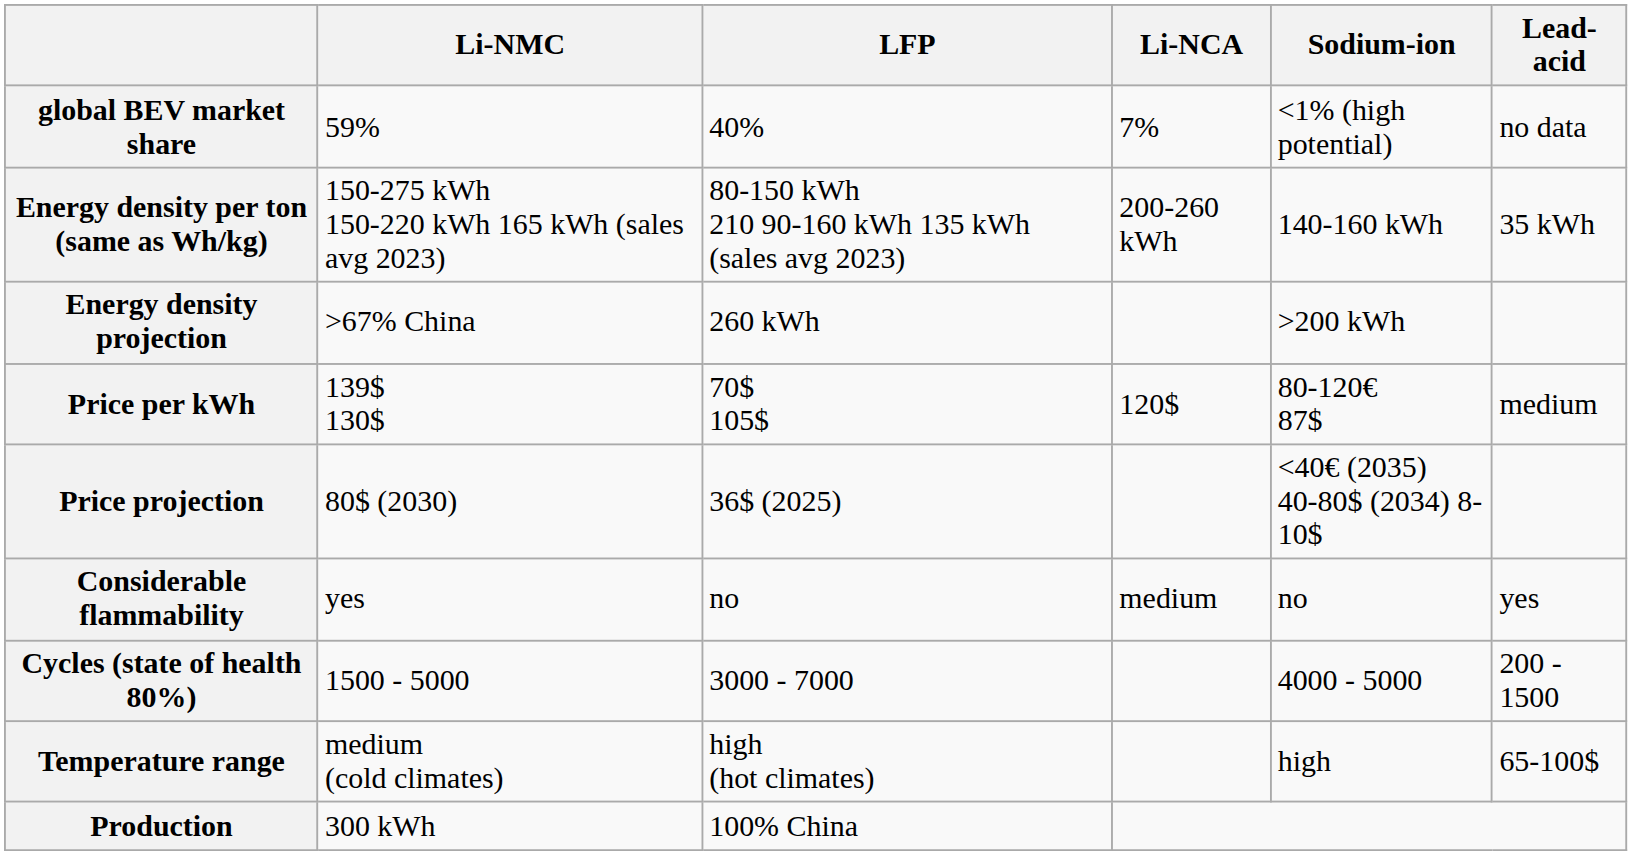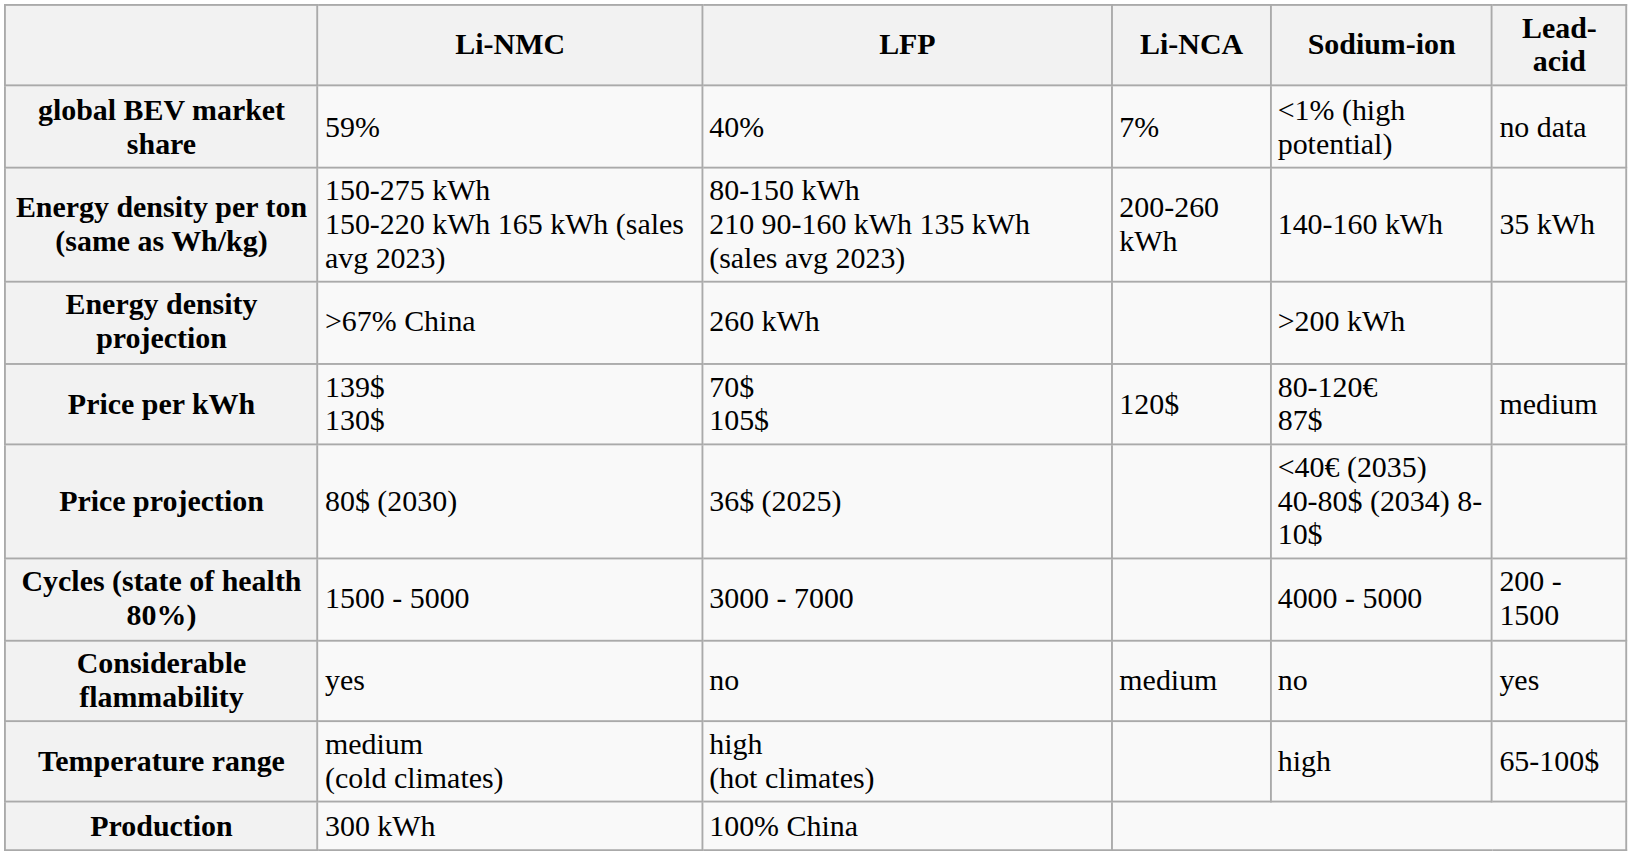rows swapped: (161, 680) <-> (162, 599)
